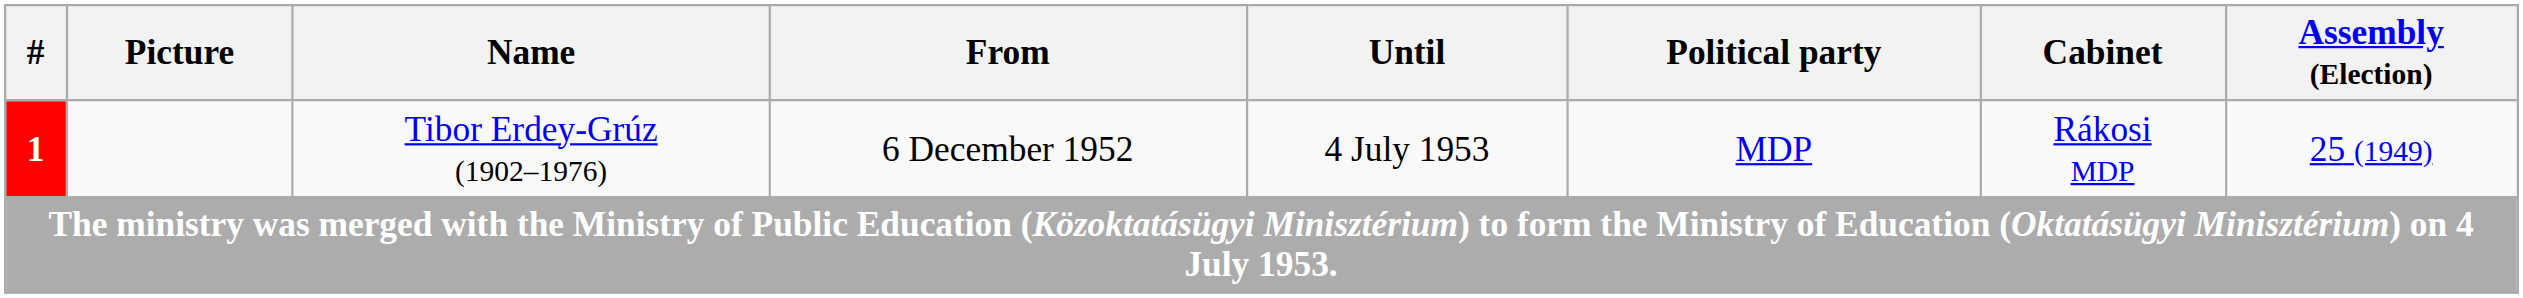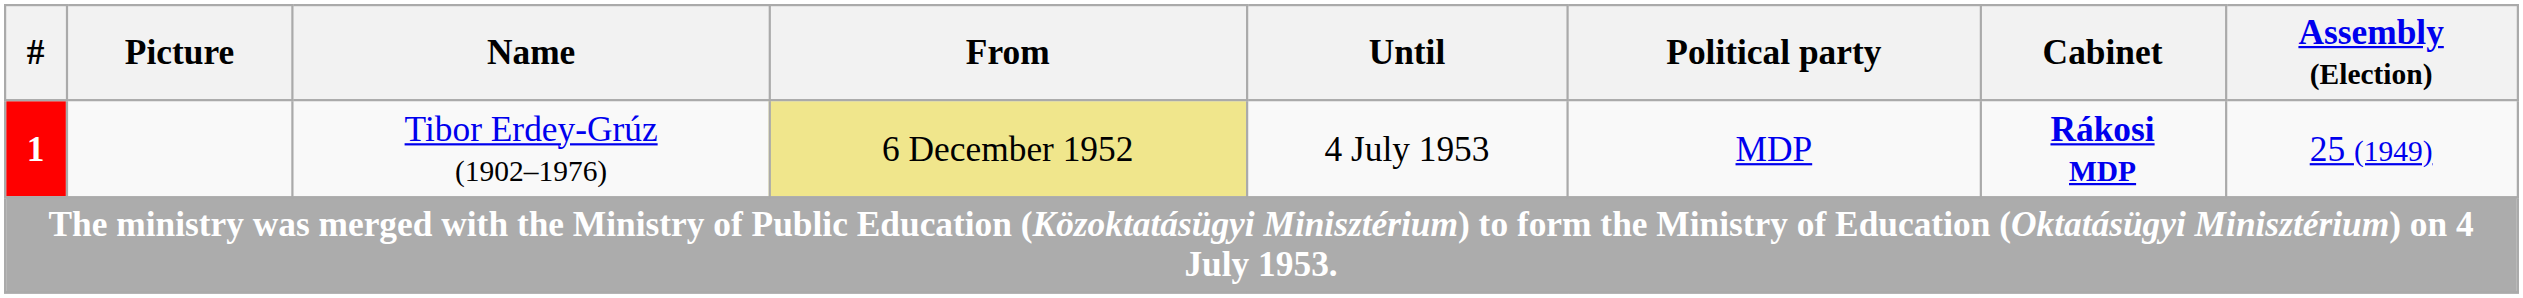(1008, 148) no background -> (1008, 148) khaki background
(2103, 148) normal -> (2103, 148) bold
